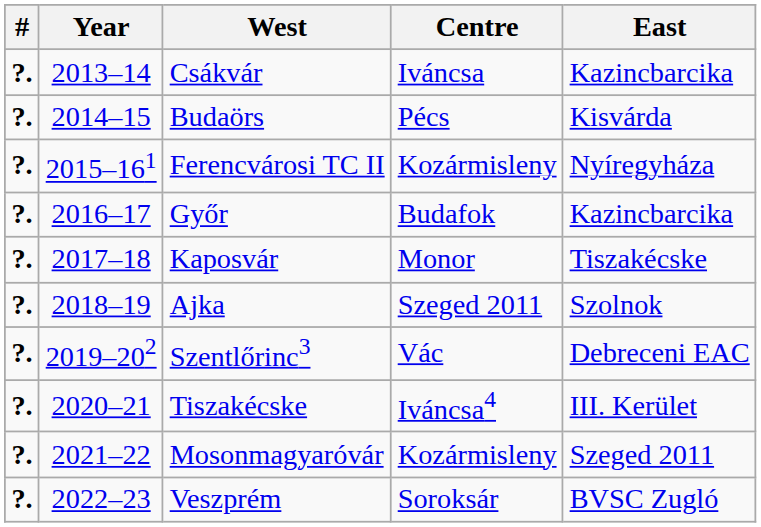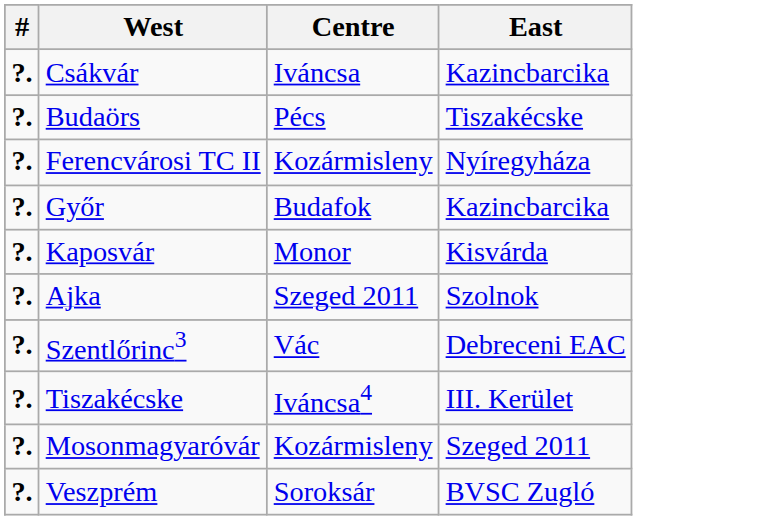- column: (101, 26)
(621, 116) Kisvárda -> (514, 116) Tiszakécske
(638, 259) Tiszakécske -> (497, 251) Kisvárda
